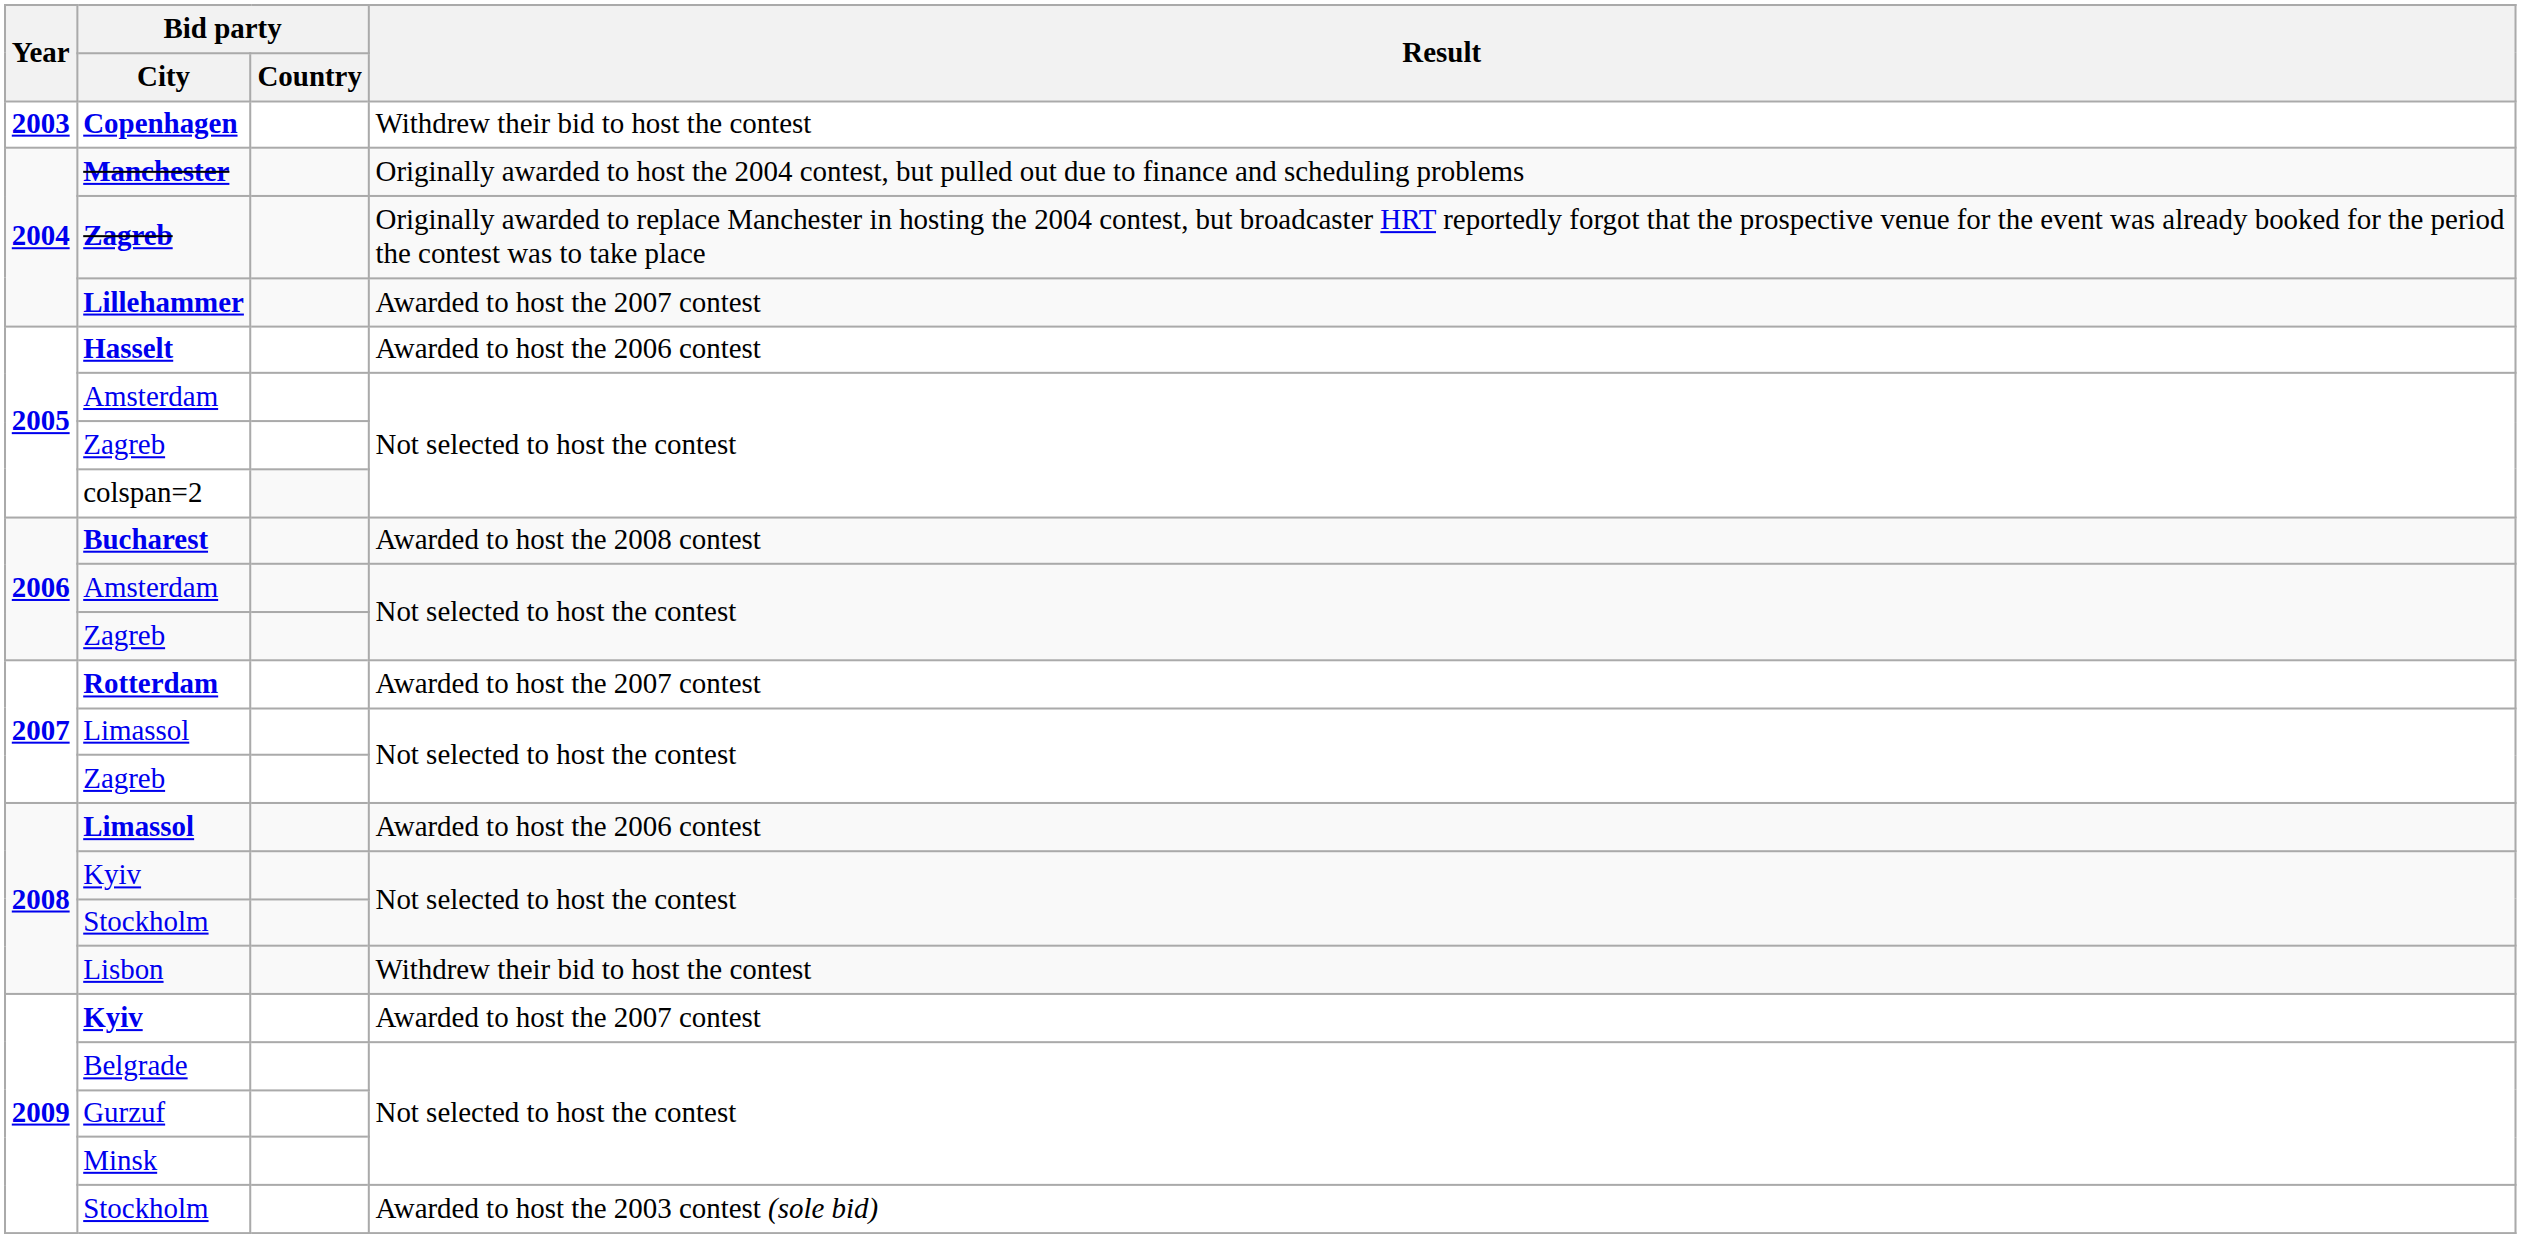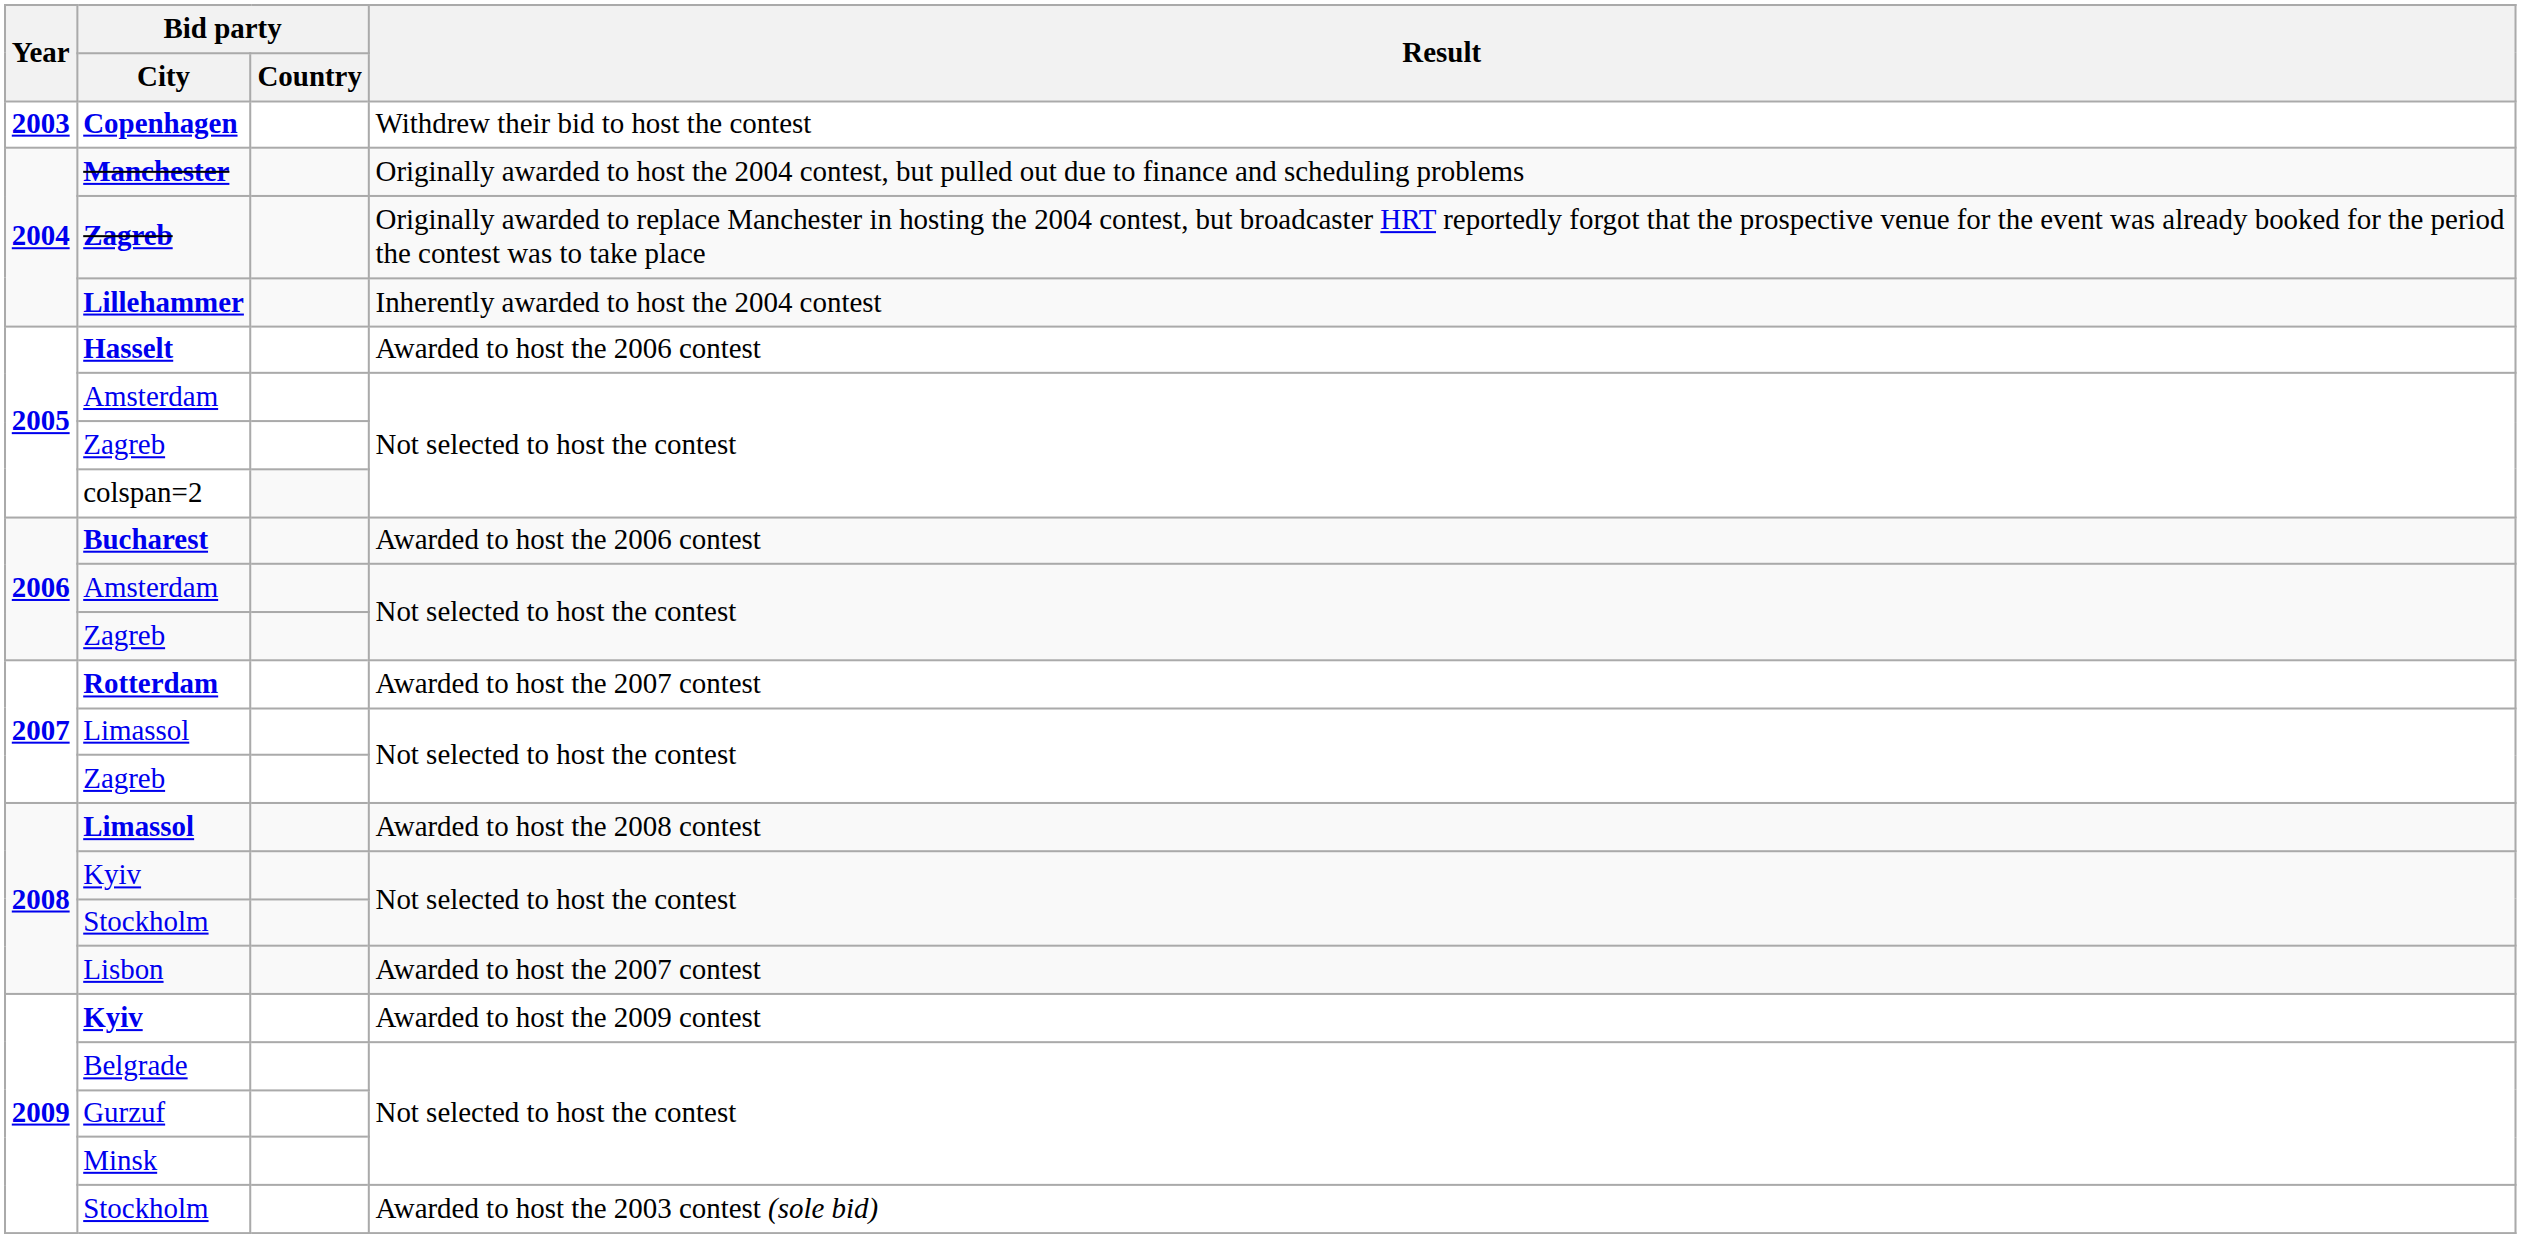(568, 301) Awarded to host the 2007 contest -> (629, 301) Inherently awarded to host the 2004 contest
(568, 540) Awarded to host the 2008 contest -> (568, 540) Awarded to host the 2006 contest
(568, 826) Awarded to host the 2006 contest -> (568, 826) Awarded to host the 2008 contest
(593, 969) Withdrew their bid to host the contest -> (568, 969) Awarded to host the 2007 contest
(568, 1017) Awarded to host the 2007 contest -> (568, 1017) Awarded to host the 2009 contest
